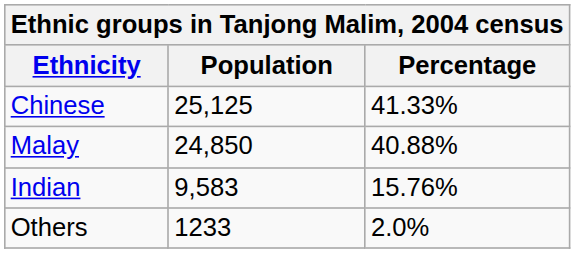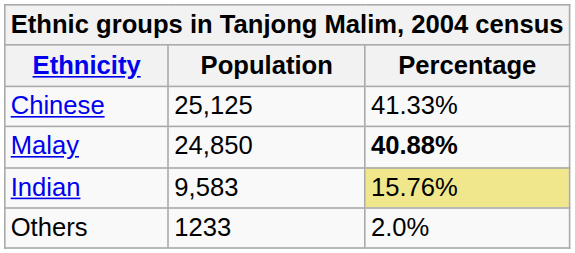(414, 146) normal -> (414, 146) bold
(414, 187) no background -> (414, 187) khaki background
